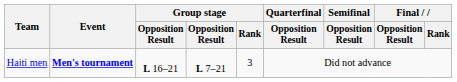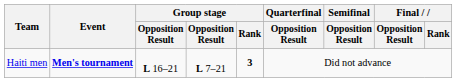(250, 63) normal -> (250, 63) bold
